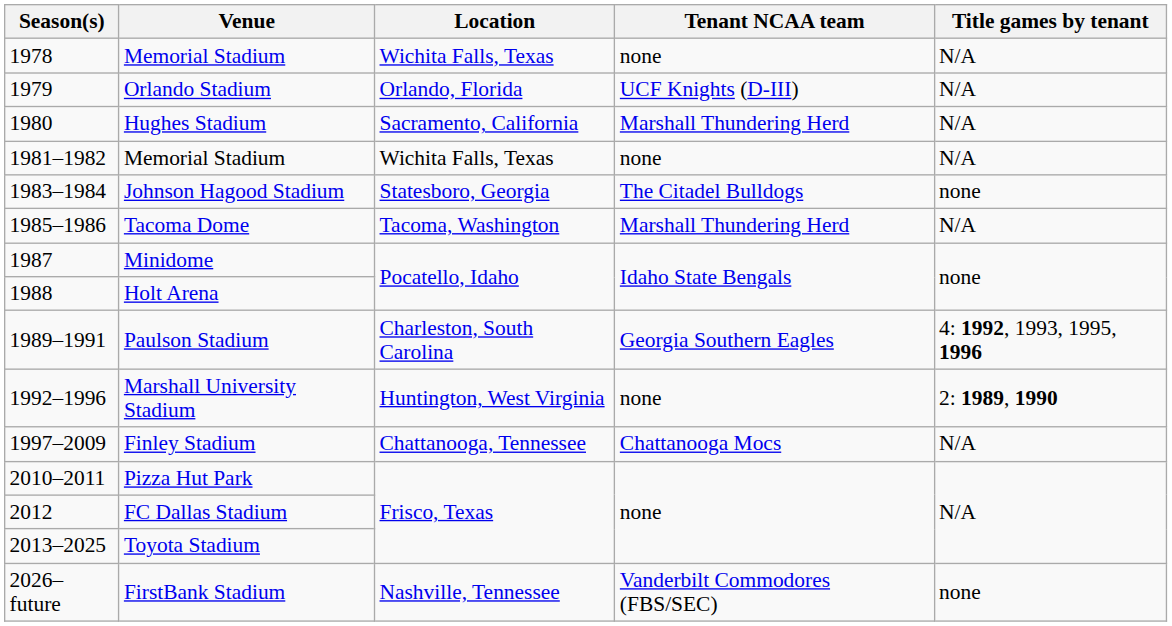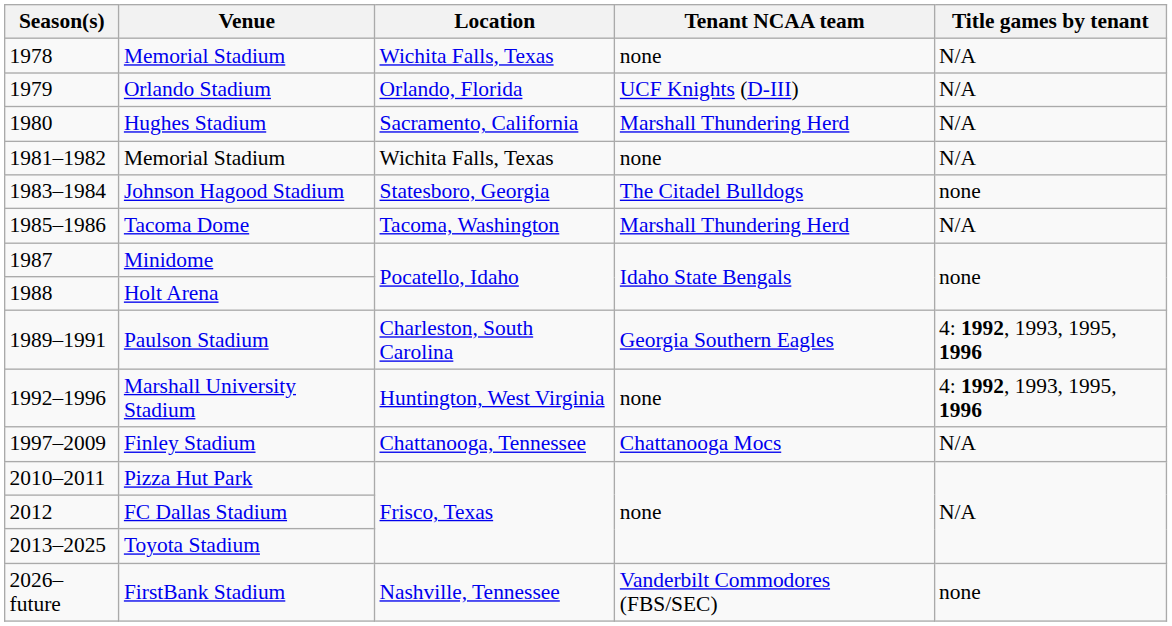(998, 397) 2: 1989, 1990 -> (1028, 397) 4: 1992, 1993, 1995, 1996
